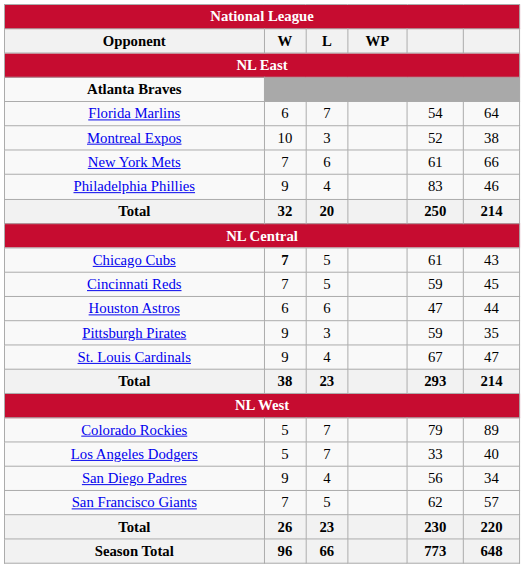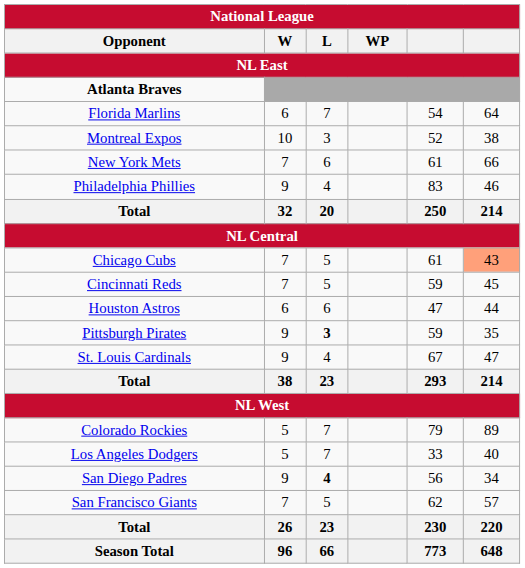(285, 259) bold -> (285, 259) normal
(491, 259) no background -> (491, 259) lightsalmon background
(327, 332) normal -> (327, 332) bold
(327, 478) normal -> (327, 478) bold
